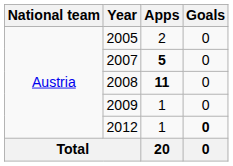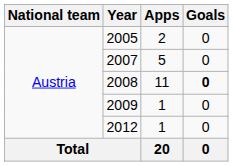(162, 60) bold -> (162, 60) normal
(162, 82) bold -> (162, 82) normal
(206, 82) normal -> (206, 82) bold
(206, 127) bold -> (206, 127) normal
